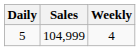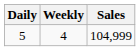columns swapped: (112, 14) <-> (64, 14)
